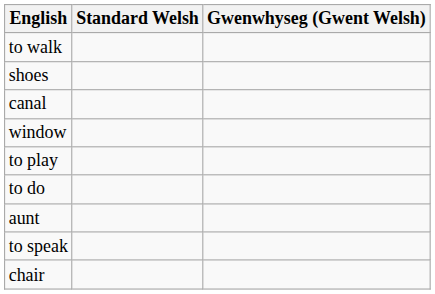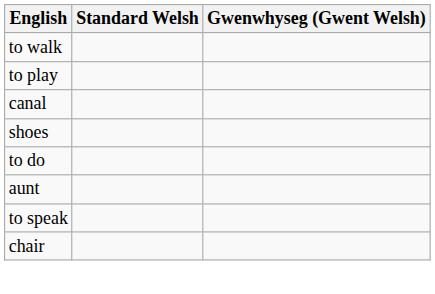rows swapped: (33, 160) <-> (29, 75)
- row: (38, 132)
